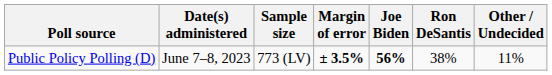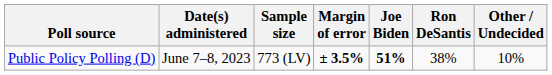(391, 58) 56% -> (391, 58) 51%
(511, 58) 11% -> (511, 58) 10%
